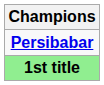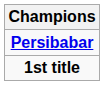(52, 67) lightgreen background -> (52, 67) no background
